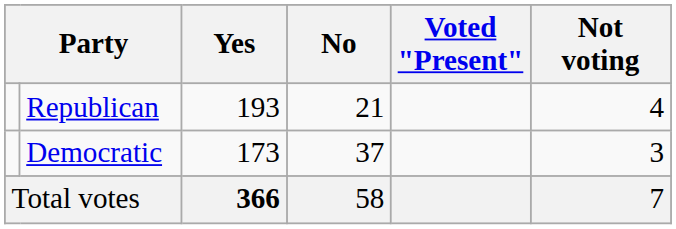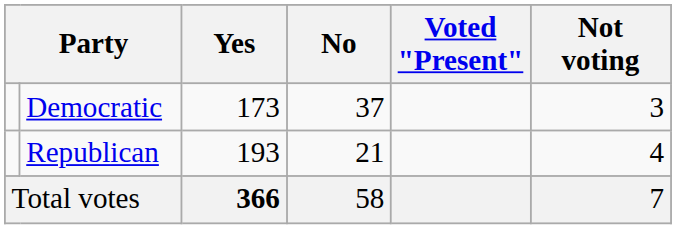rows swapped: (93, 106) <-> (94, 152)
